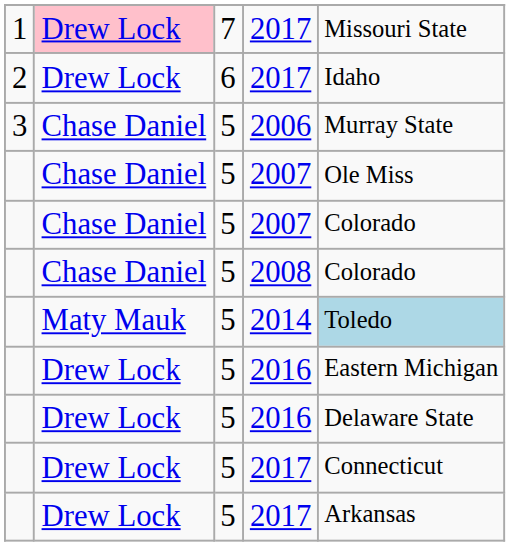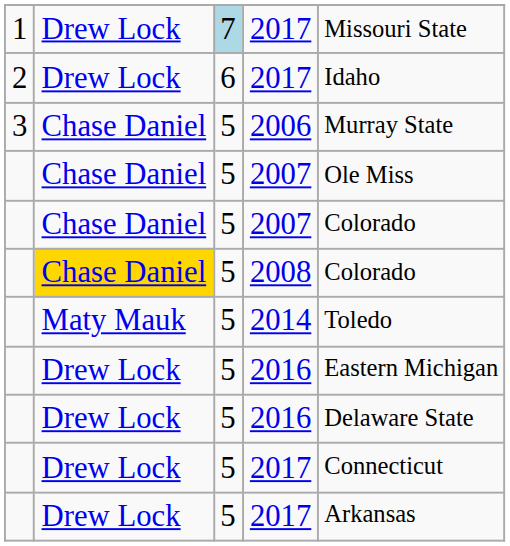(111, 28) pink background -> (111, 28) no background
(228, 28) no background -> (228, 28) lightblue background
(124, 272) no background -> (124, 272) gold background
(358, 321) lightblue background -> (358, 321) no background
